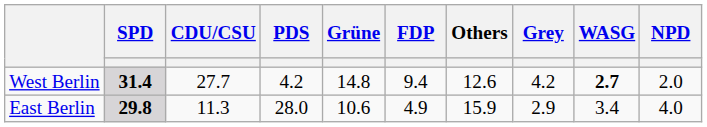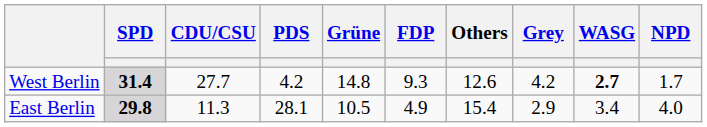(416, 81) 9.4 -> (416, 81) 9.3
(671, 81) 2.0 -> (671, 81) 1.7
(291, 109) 28.0 -> (291, 109) 28.1
(354, 109) 10.6 -> (354, 109) 10.5
(479, 109) 15.9 -> (479, 109) 15.4
